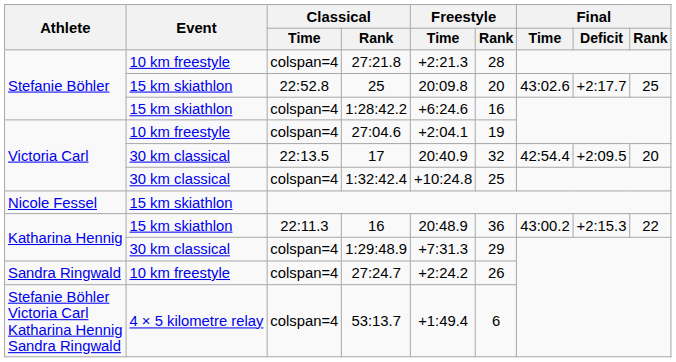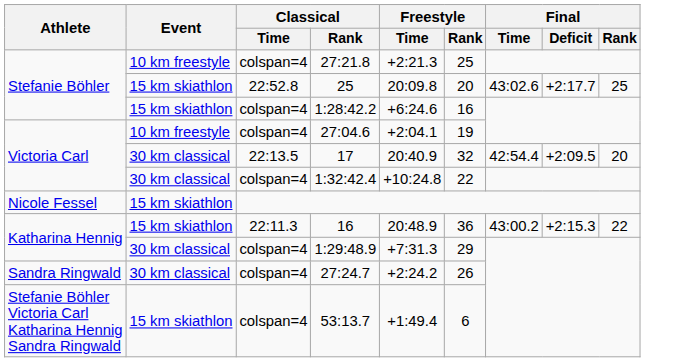(496, 62) 28 -> (465, 62) 25
(496, 179) 25 -> (465, 179) 22
(180, 273) 10 km freestyle -> (180, 273) 30 km classical
(196, 321) 4 × 5 kilometre relay -> (181, 321) 15 km skiathlon
